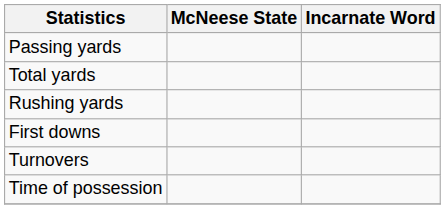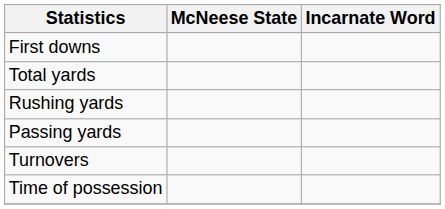rows swapped: (54, 132) <-> (65, 47)
